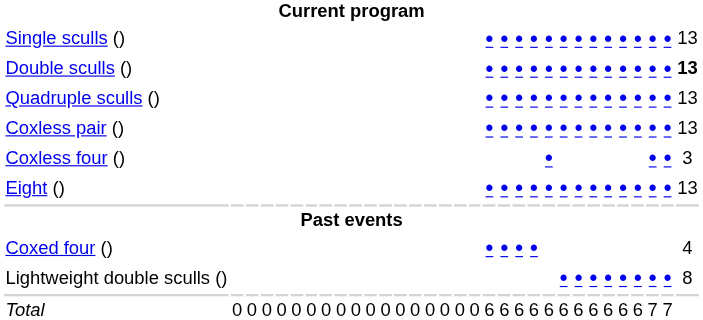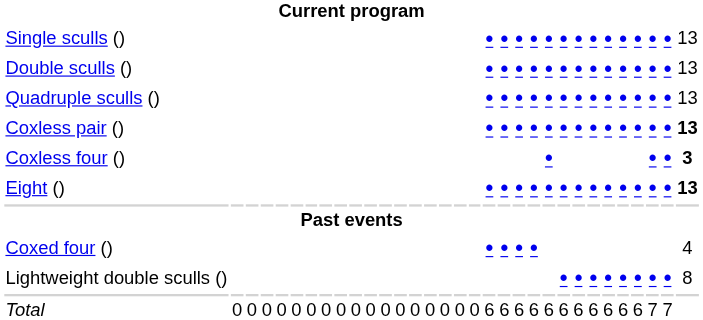(687, 68) bold -> (687, 68) normal
(687, 128) normal -> (687, 128) bold
(687, 158) normal -> (687, 158) bold
(687, 188) normal -> (687, 188) bold
